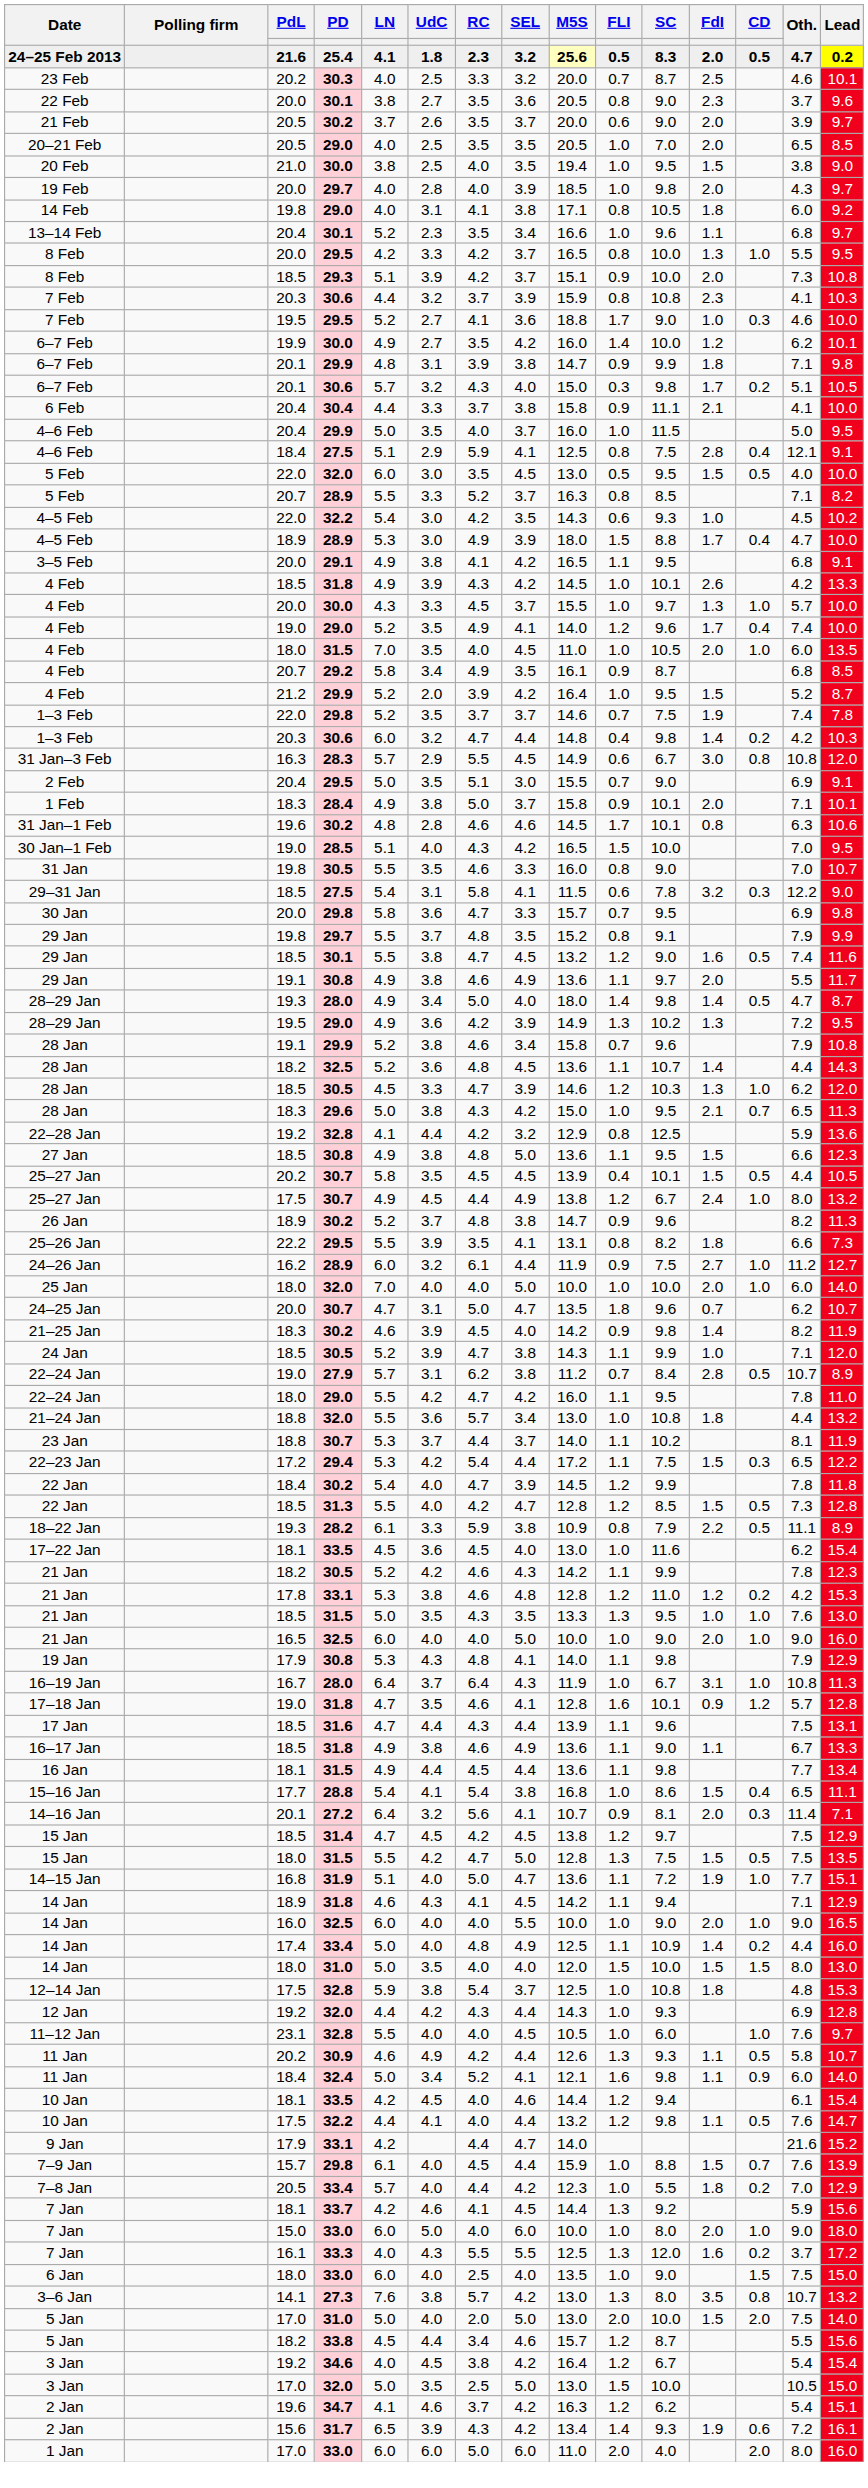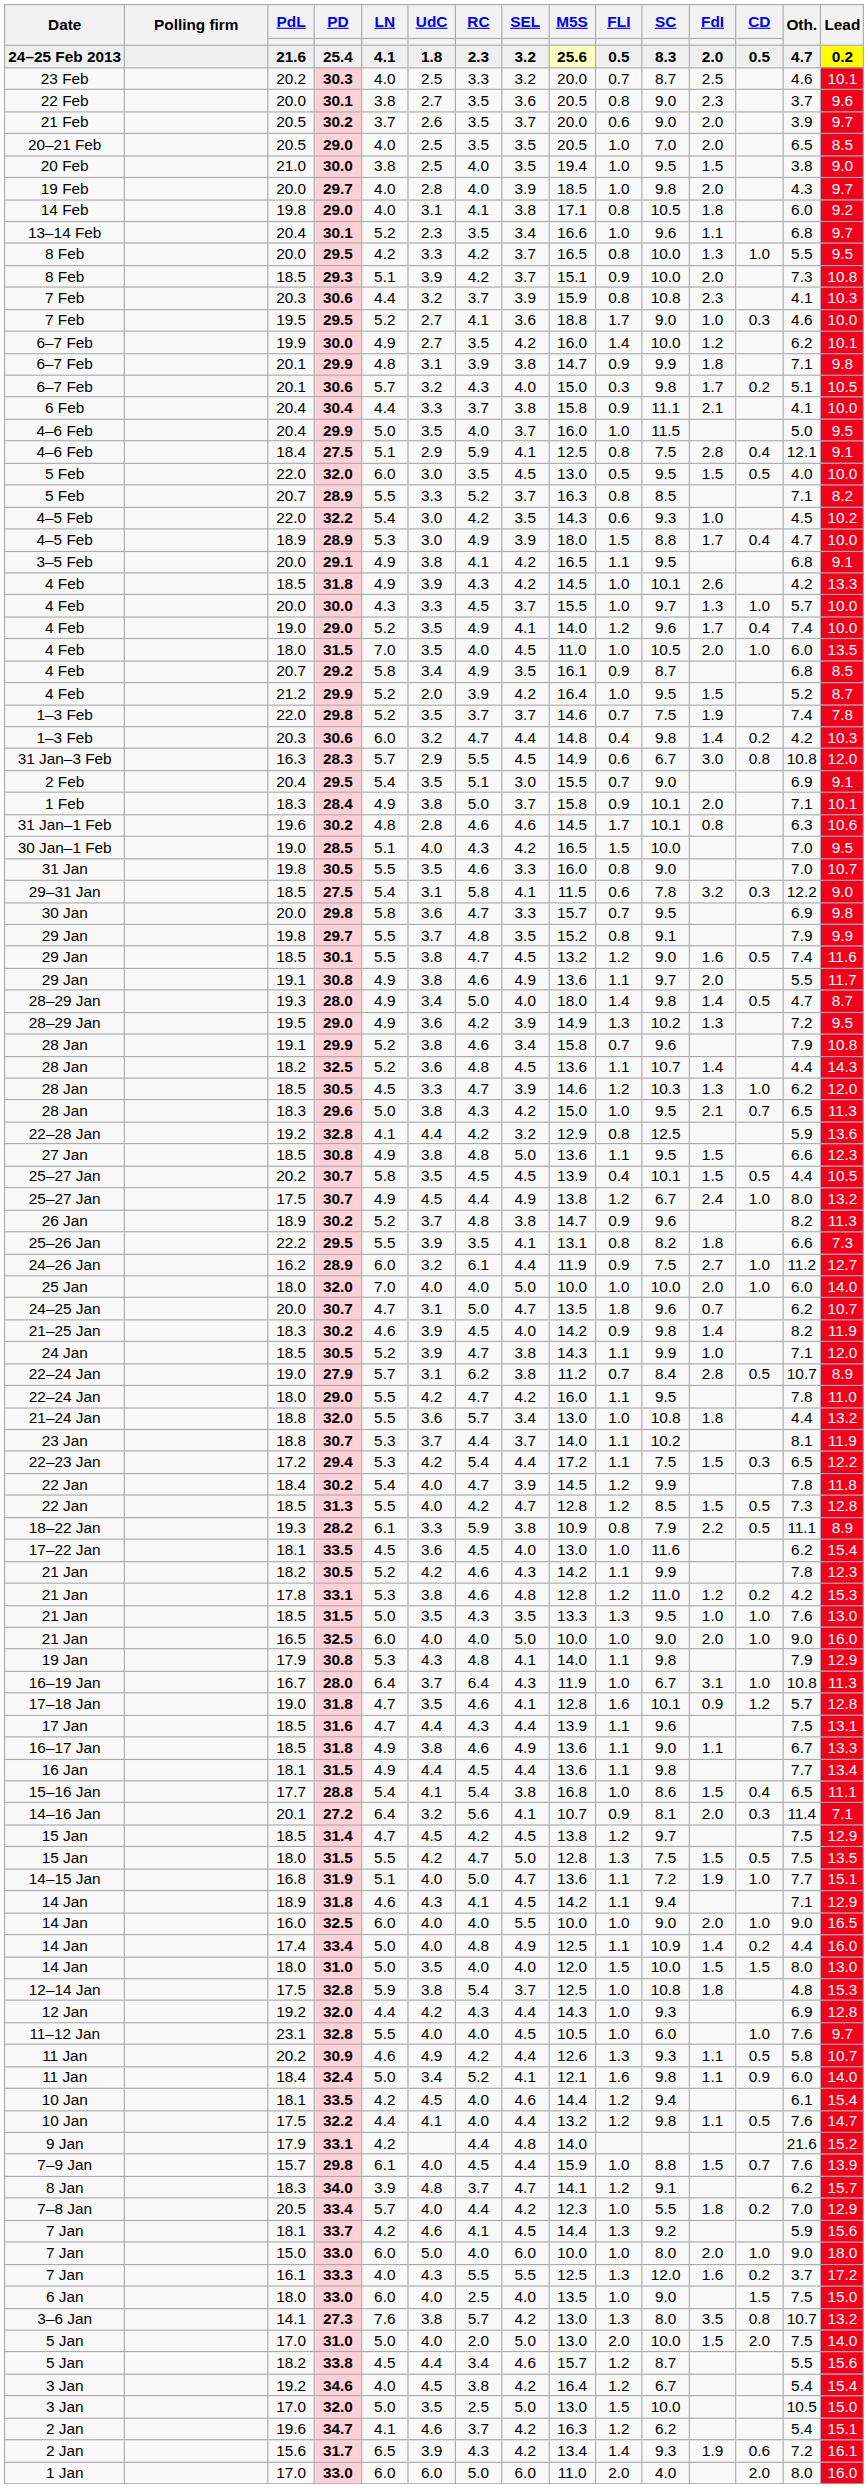(385, 781) 5.0 -> (385, 781) 5.4
(525, 2143) 4.7 -> (525, 2143) 4.8
+ row: (65, 2187)
